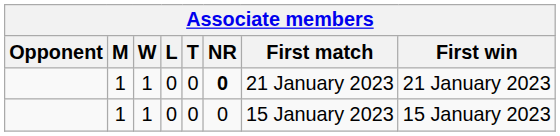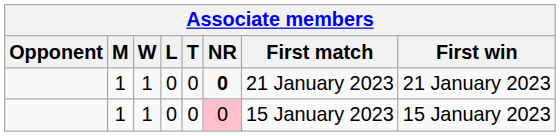(222, 114) no background -> (222, 114) pink background
